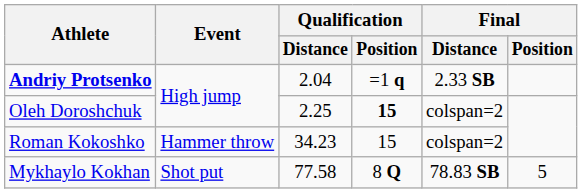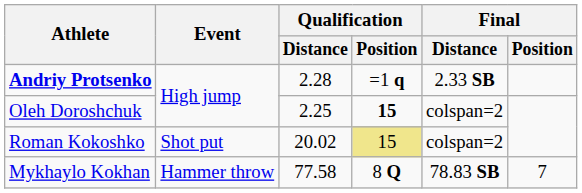(315, 80) 2.04 -> (315, 80) 2.28
(217, 142) Hammer throw -> (192, 142) Shot put
(315, 142) 34.23 -> (315, 142) 20.02
(387, 142) no background -> (387, 142) khaki background
(192, 173) Shot put -> (217, 173) Hammer throw
(542, 173) 5 -> (542, 173) 7
